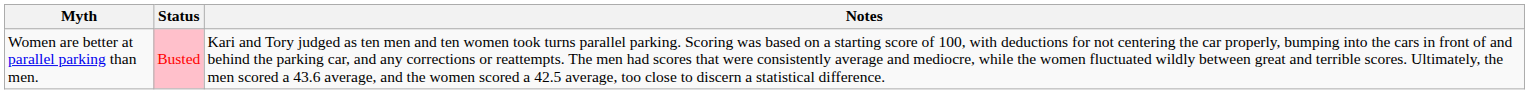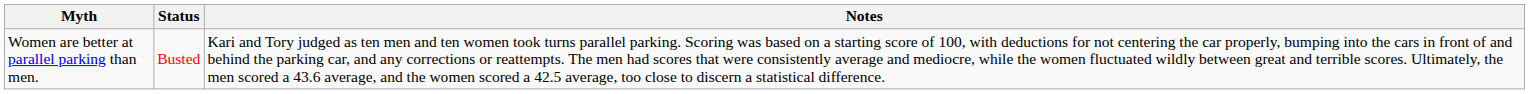(179, 58) pink background -> (179, 58) no background
